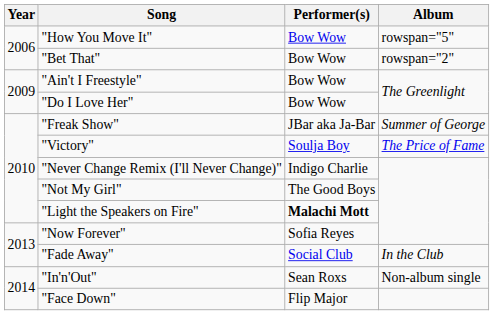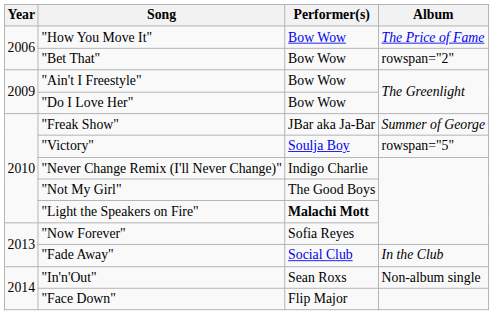(418, 37) rowspan="5" -> (433, 37) The Price of Fame
(433, 146) The Price of Fame -> (418, 146) rowspan="5"
